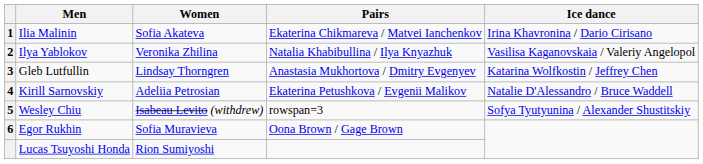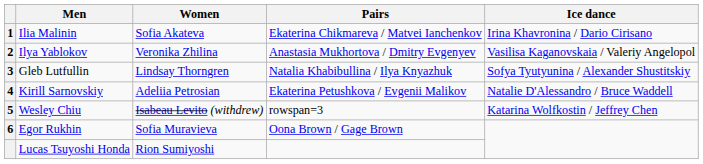(361, 52) Natalia Khabibullina / Ilya Knyazhuk -> (372, 52) Anastasia Mukhortova / Dmitry Evgenyev
(372, 71) Anastasia Mukhortova / Dmitry Evgenyev -> (361, 71) Natalia Khabibullina / Ilya Knyazhuk
(572, 71) Katarina Wolfkostin / Jeffrey Chen -> (589, 71) Sofya Tyutyunina / Alexander Shustitskiy
(589, 110) Sofya Tyutyunina / Alexander Shustitskiy -> (572, 110) Katarina Wolfkostin / Jeffrey Chen
